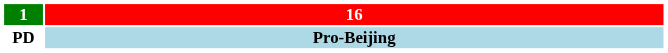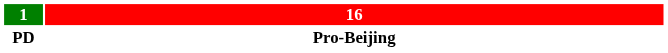(354, 37) lightblue background -> (354, 37) no background
